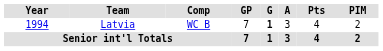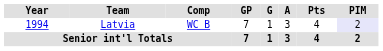(270, 25) bold -> (270, 25) normal
(358, 25) no background -> (358, 25) lavender background
